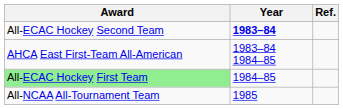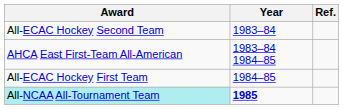(254, 30) bold -> (254, 30) normal
(77, 78) lightgreen background -> (77, 78) no background
(83, 95) no background -> (83, 95) paleturquoise background
(245, 95) normal -> (245, 95) bold
